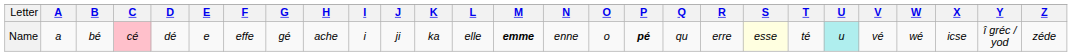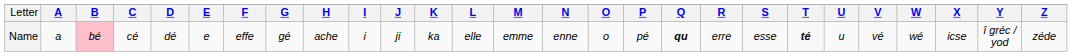(95, 36) no background -> (95, 36) pink background
(132, 36) pink background -> (132, 36) no background
(518, 36) bold -> (518, 36) normal
(644, 36) bold -> (643, 36) normal
(682, 36) normal -> (681, 36) bold
(765, 36) lightyellow background -> (765, 36) no background
(806, 36) normal -> (806, 36) bold
(841, 36) paleturquoise background -> (841, 36) no background
